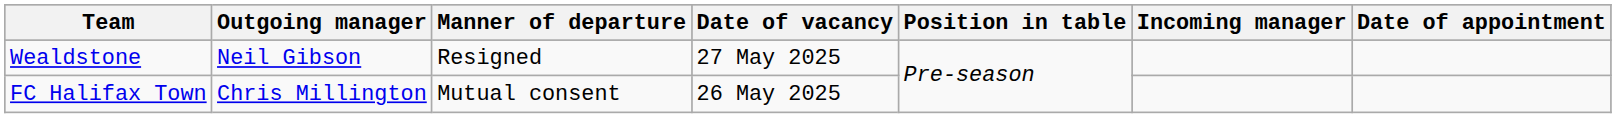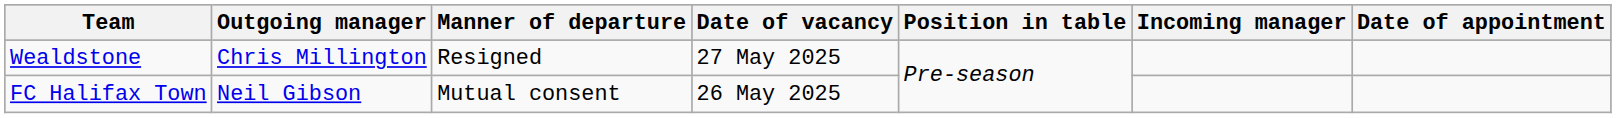(289, 58) Neil Gibson -> (322, 58) Chris Millington
(322, 94) Chris Millington -> (289, 94) Neil Gibson
